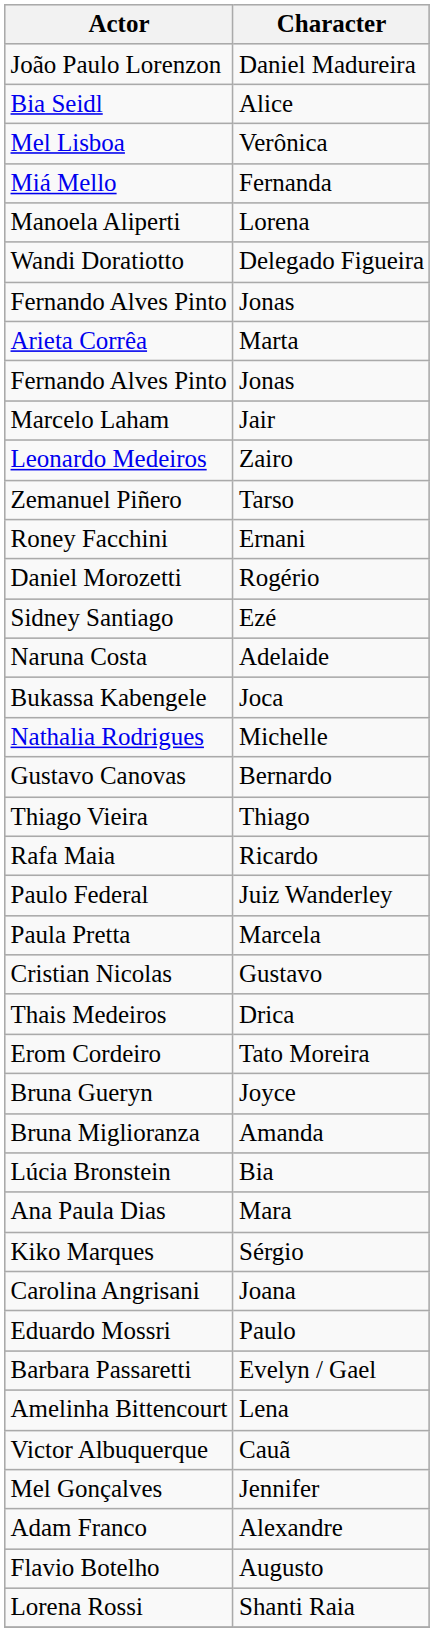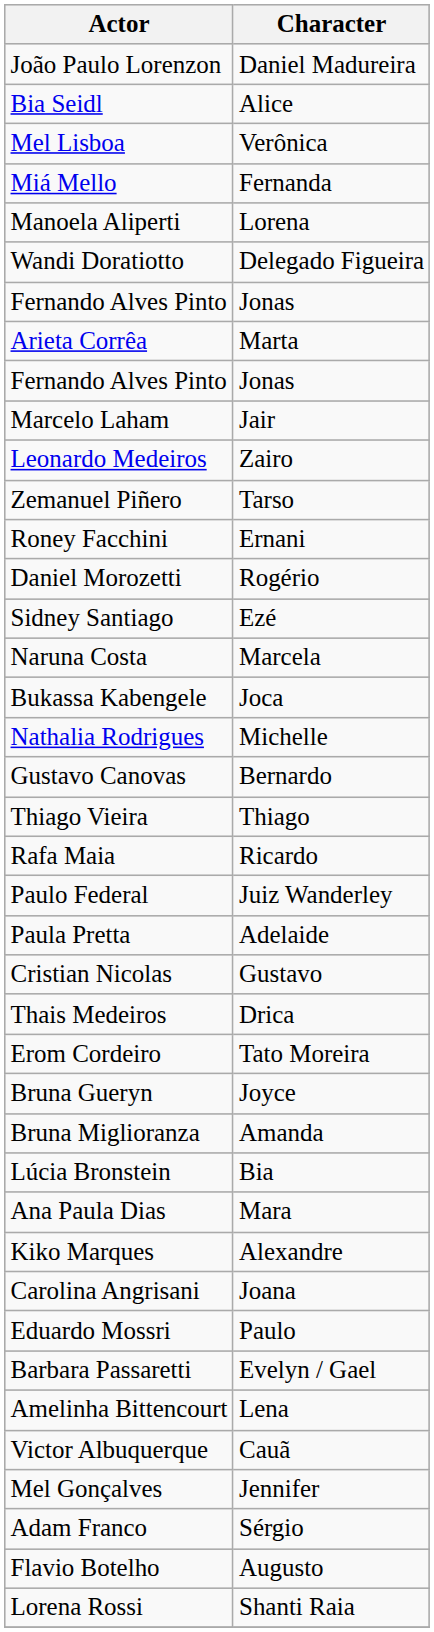(284, 657) Adelaide -> (280, 657) Marcela
(280, 934) Marcela -> (284, 934) Adelaide
(271, 1251) Sérgio -> (291, 1251) Alexandre
(291, 1528) Alexandre -> (271, 1528) Sérgio
